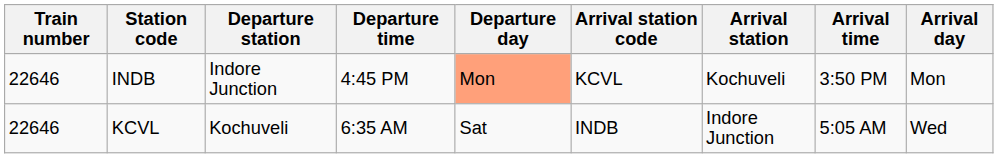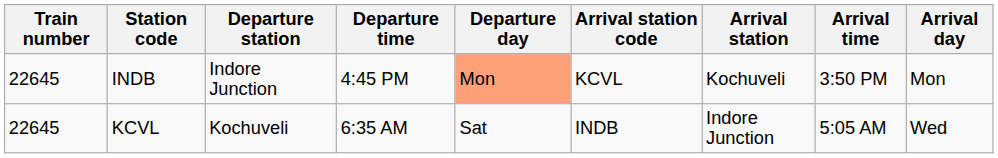(34, 78) 22646 -> (34, 78) 22645
(34, 128) 22646 -> (34, 128) 22645
